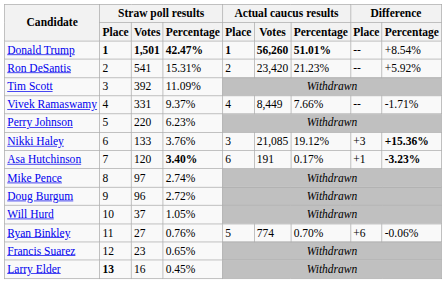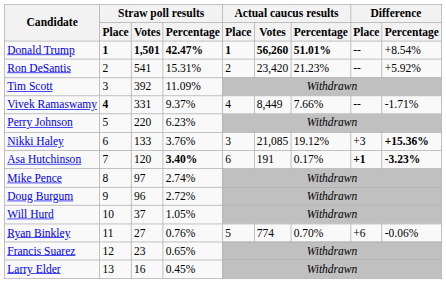(105, 104) normal -> (105, 104) bold
(359, 159) normal -> (359, 159) bold
(108, 269) bold -> (108, 269) normal
